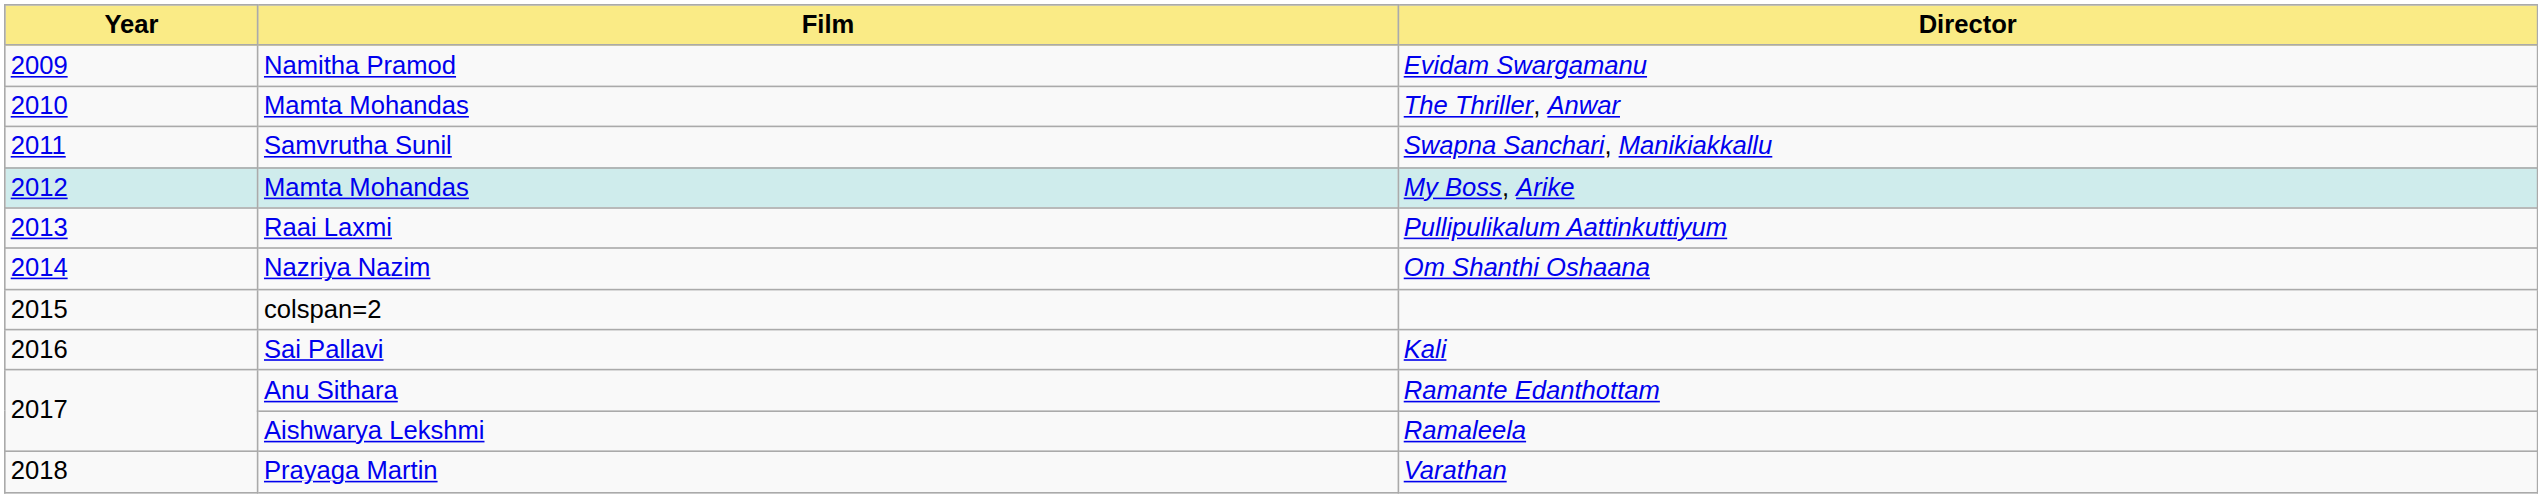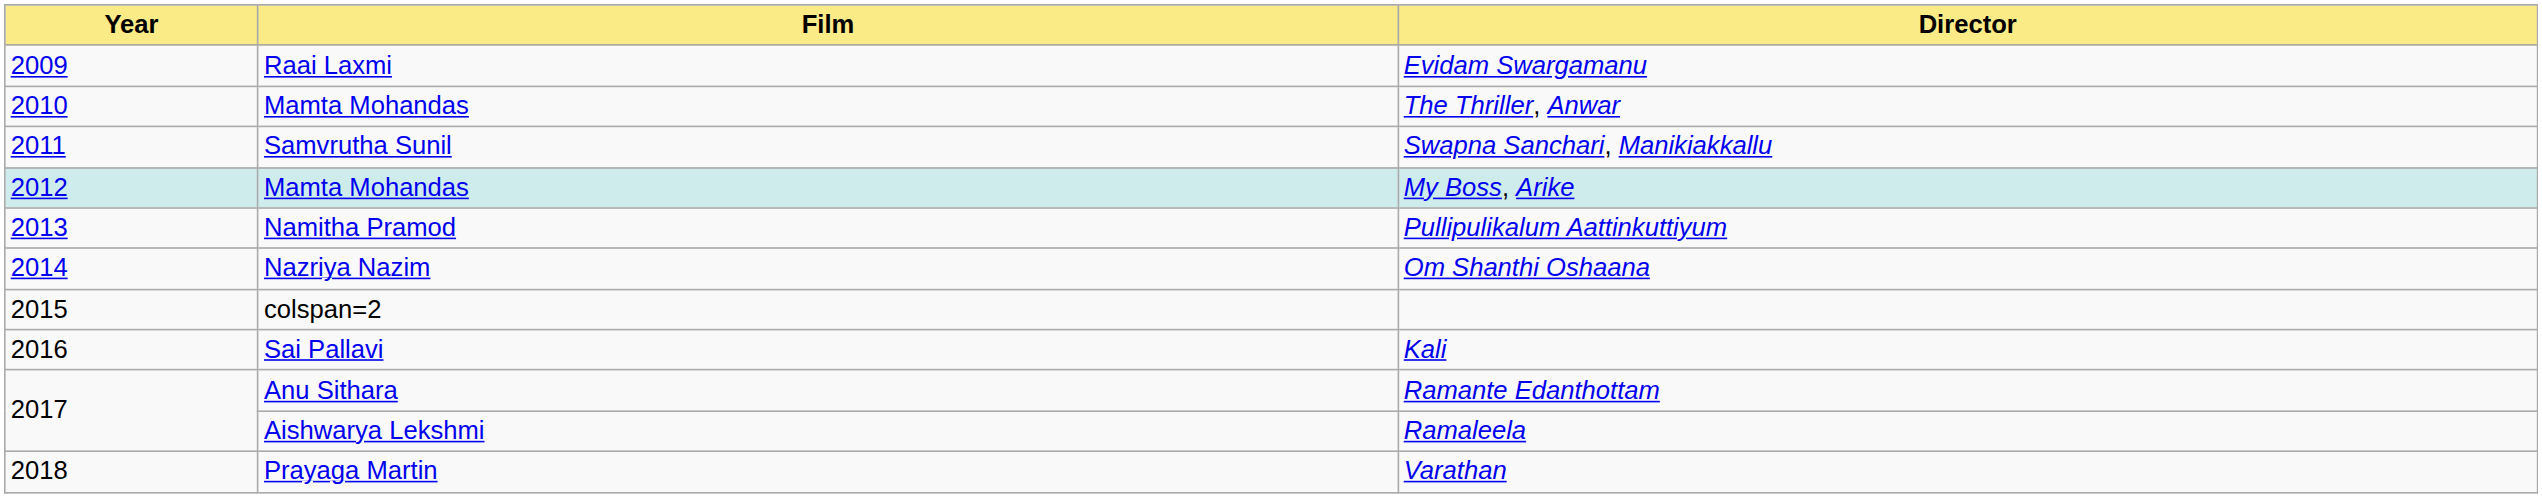(360, 65) Namitha Pramod -> (328, 65) Raai Laxmi
(328, 227) Raai Laxmi -> (360, 227) Namitha Pramod
